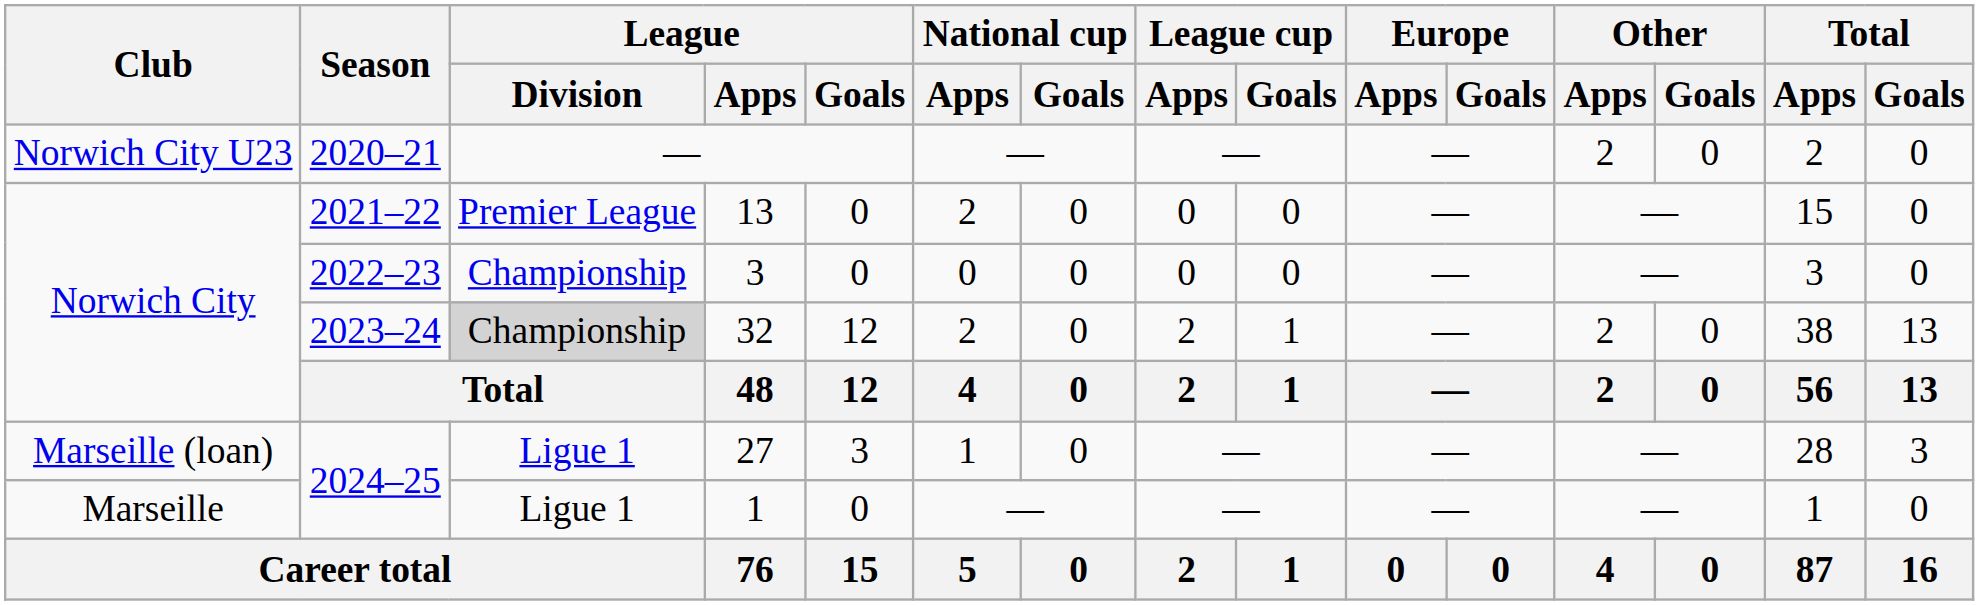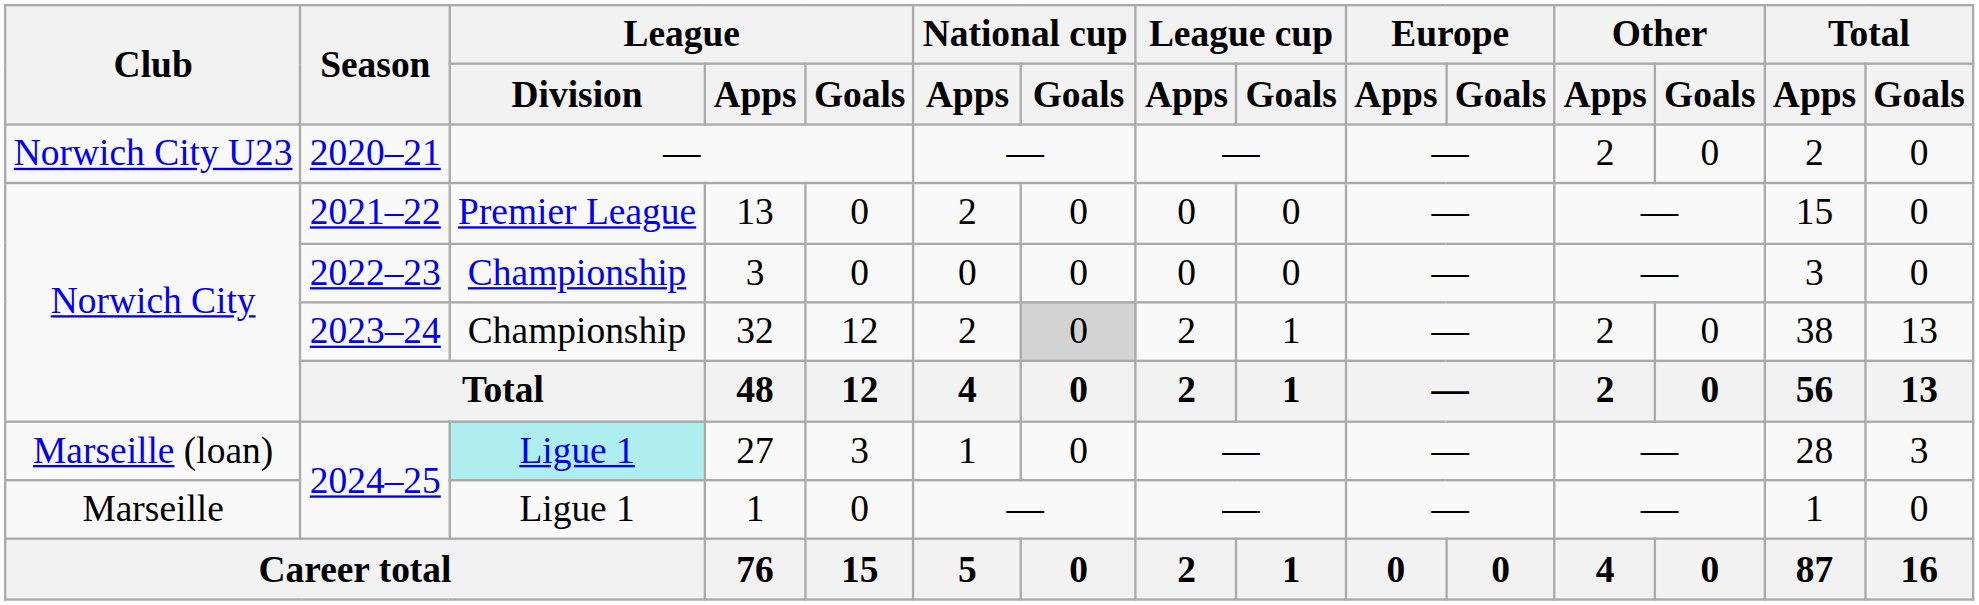(577, 331) lightgrey background -> (577, 331) no background
(1078, 331) no background -> (1078, 331) lightgrey background
(577, 449) no background -> (577, 449) paleturquoise background
